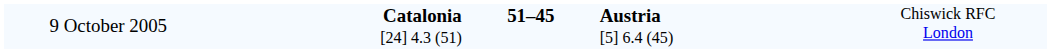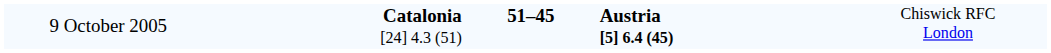(636, 38) normal -> (636, 38) bold
